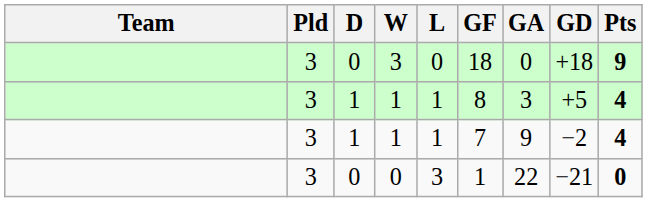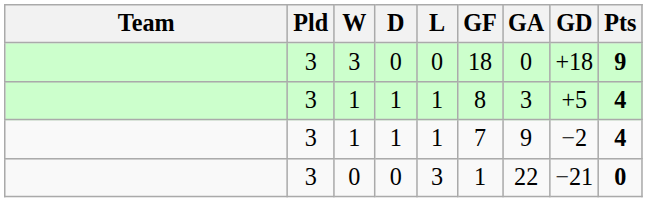columns swapped: (396, 23) <-> (354, 23)
